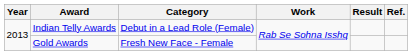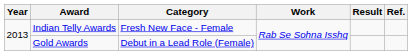(187, 27) Debut in a Lead Role (Female) -> (177, 27) Fresh New Face - Female
(177, 43) Fresh New Face - Female -> (187, 43) Debut in a Lead Role (Female)
